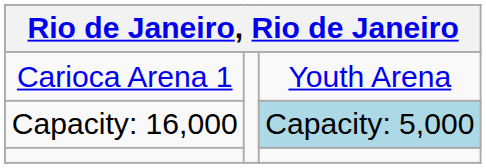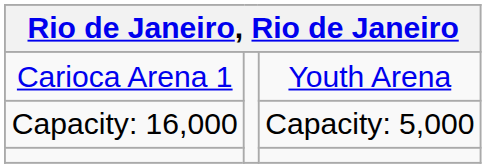(370, 123) lightblue background -> (370, 123) no background
